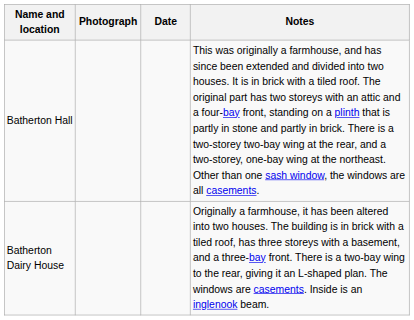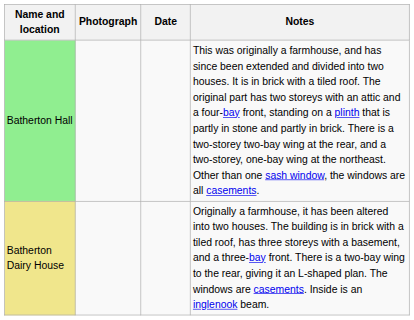(40, 120) no background -> (40, 120) lightgreen background
(35, 258) no background -> (35, 258) khaki background
